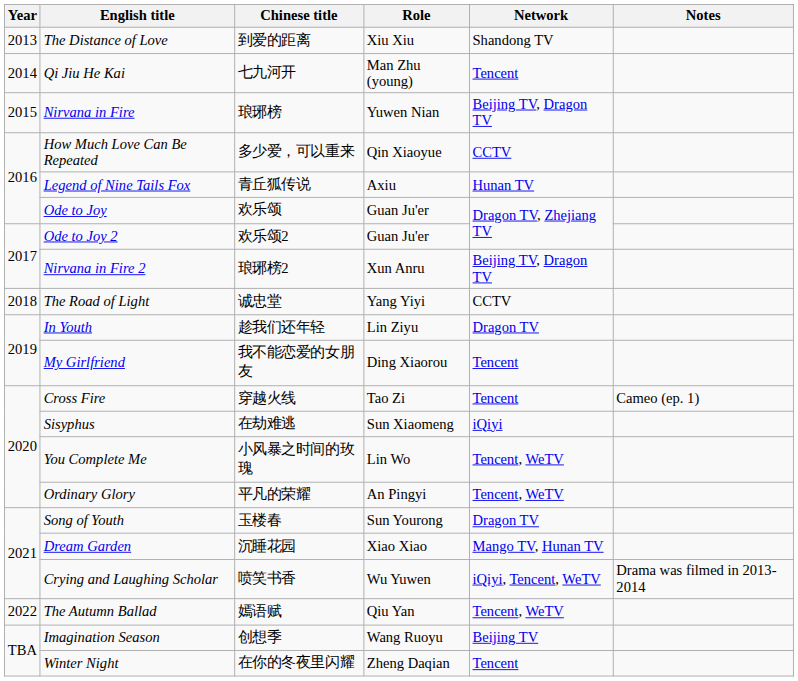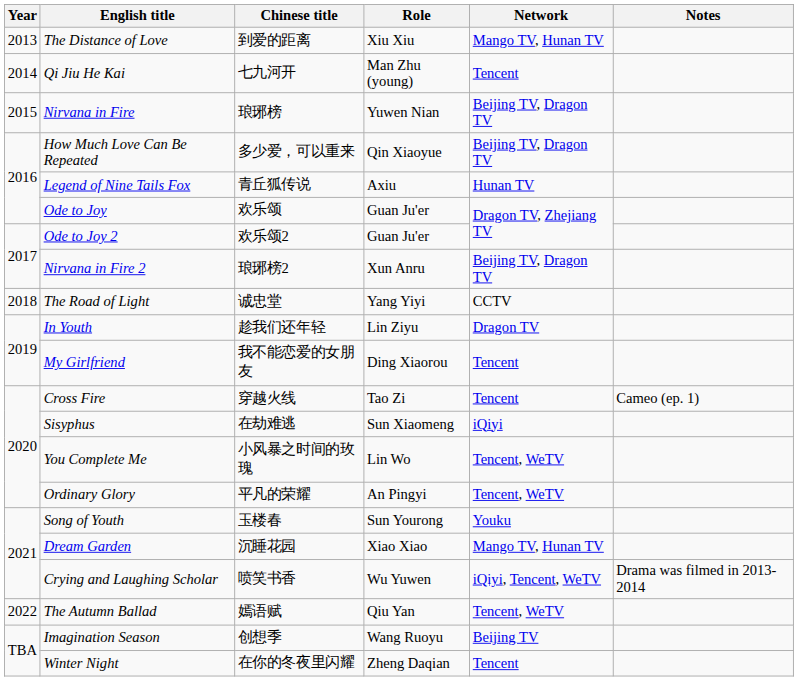(513, 40) Shandong TV -> (538, 40) Mango TV, Hunan TV
(492, 152) CCTV -> (530, 152) Beijing TV, Dragon TV
(506, 520) Dragon TV -> (492, 520) Youku
